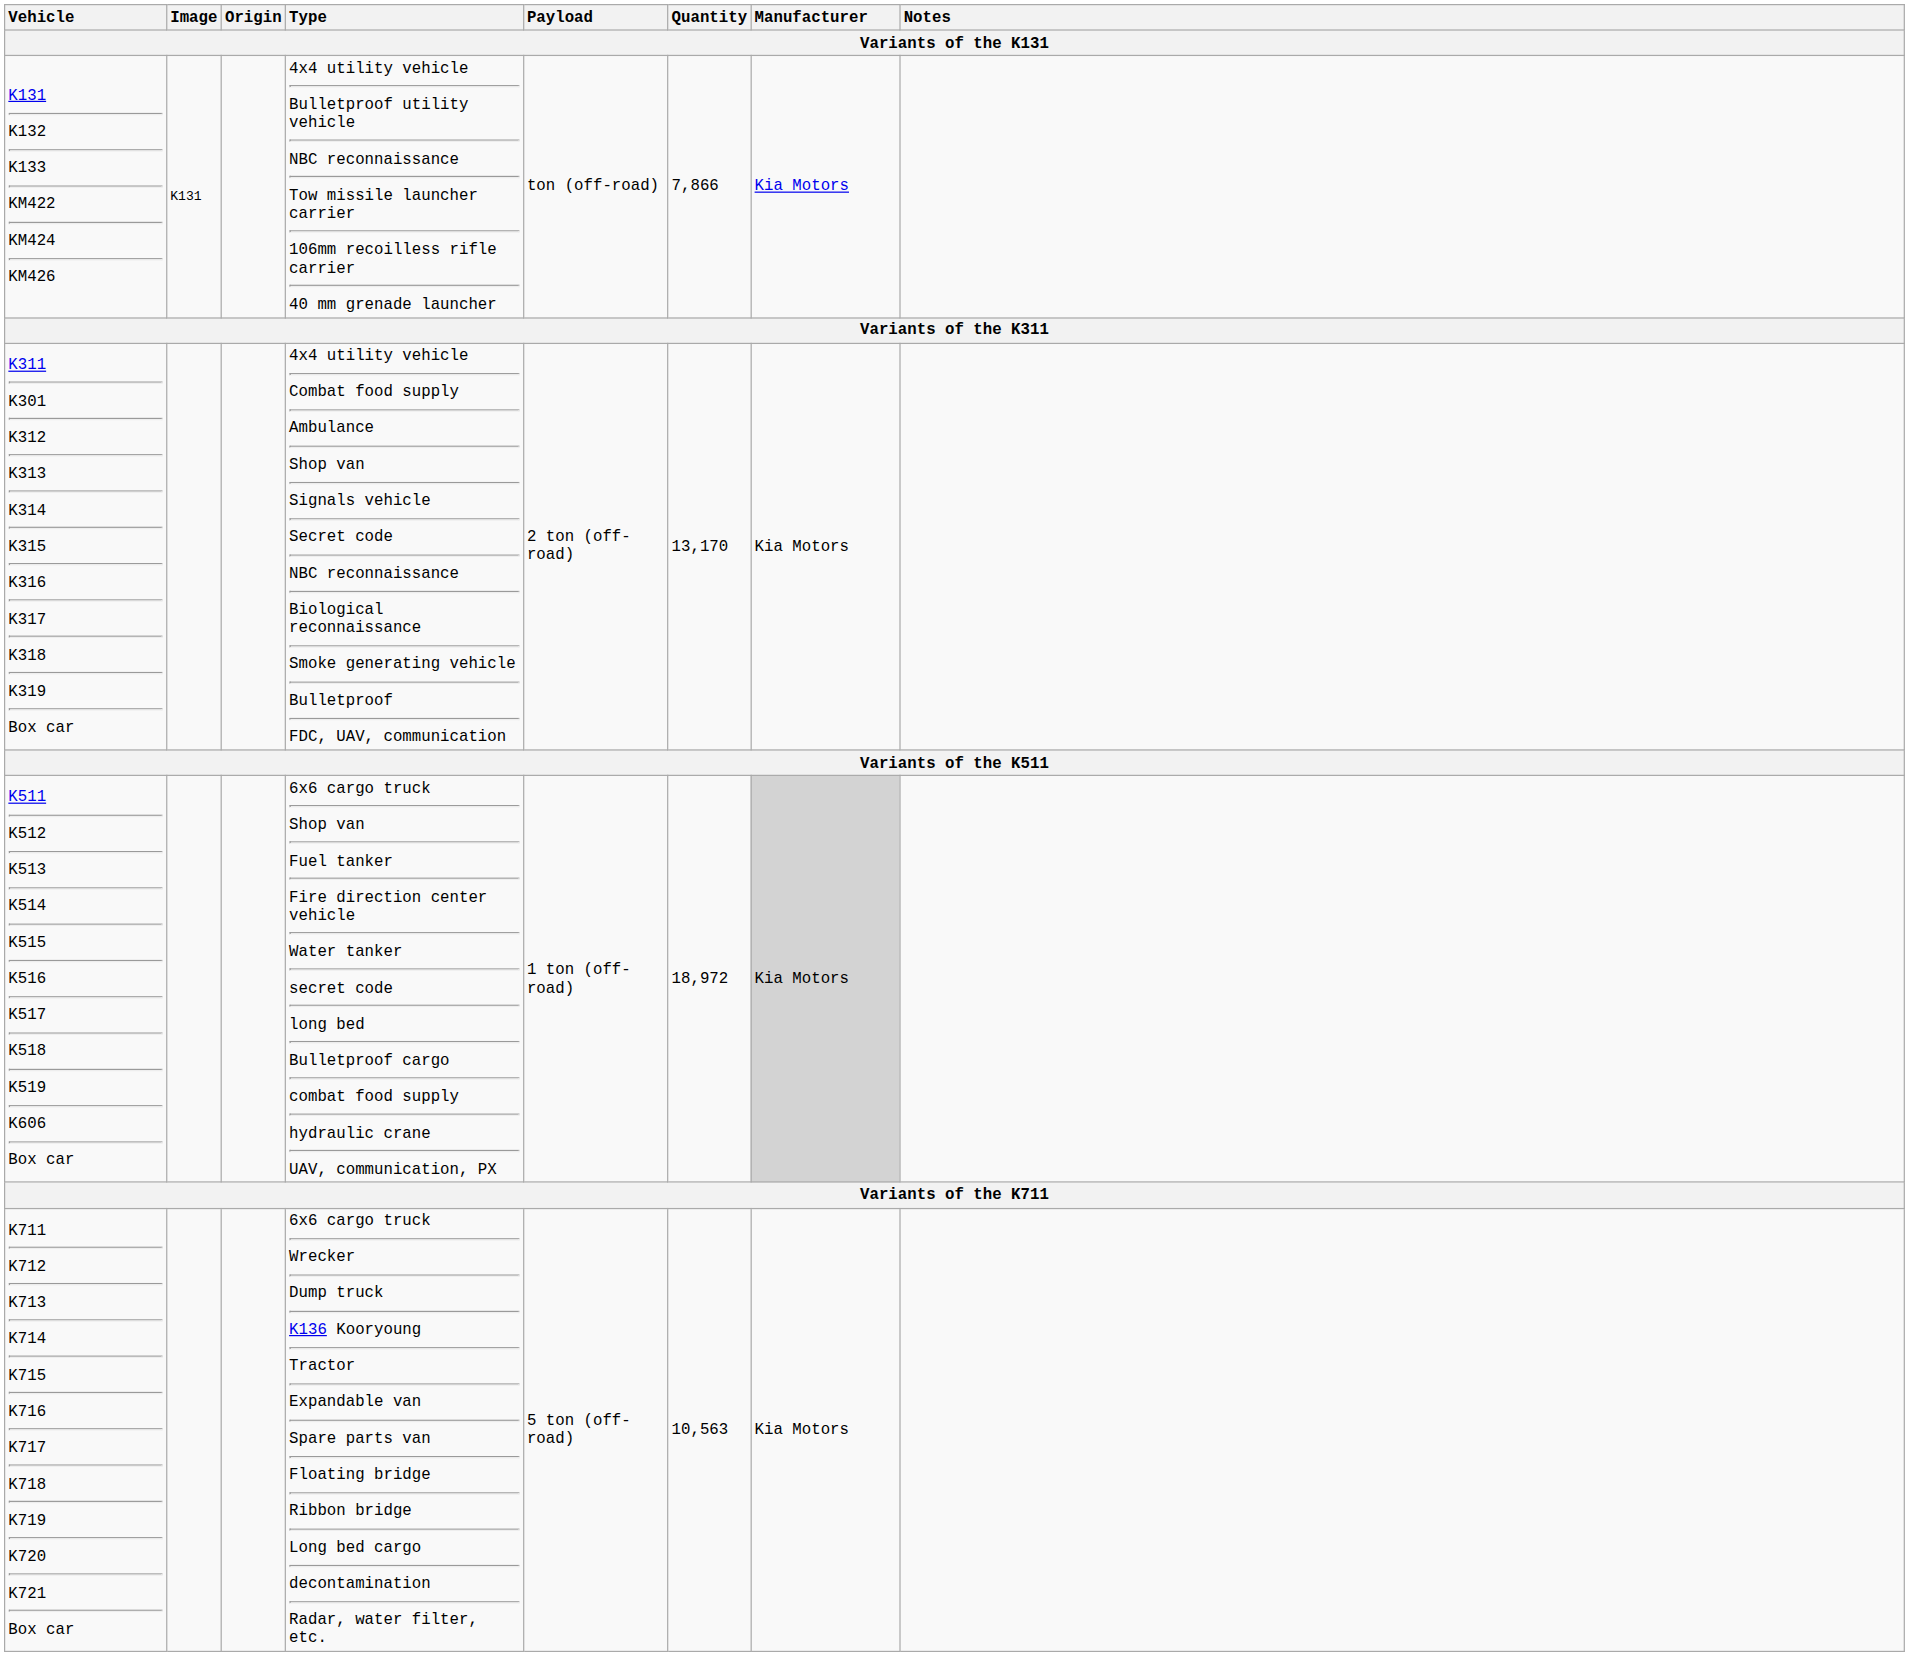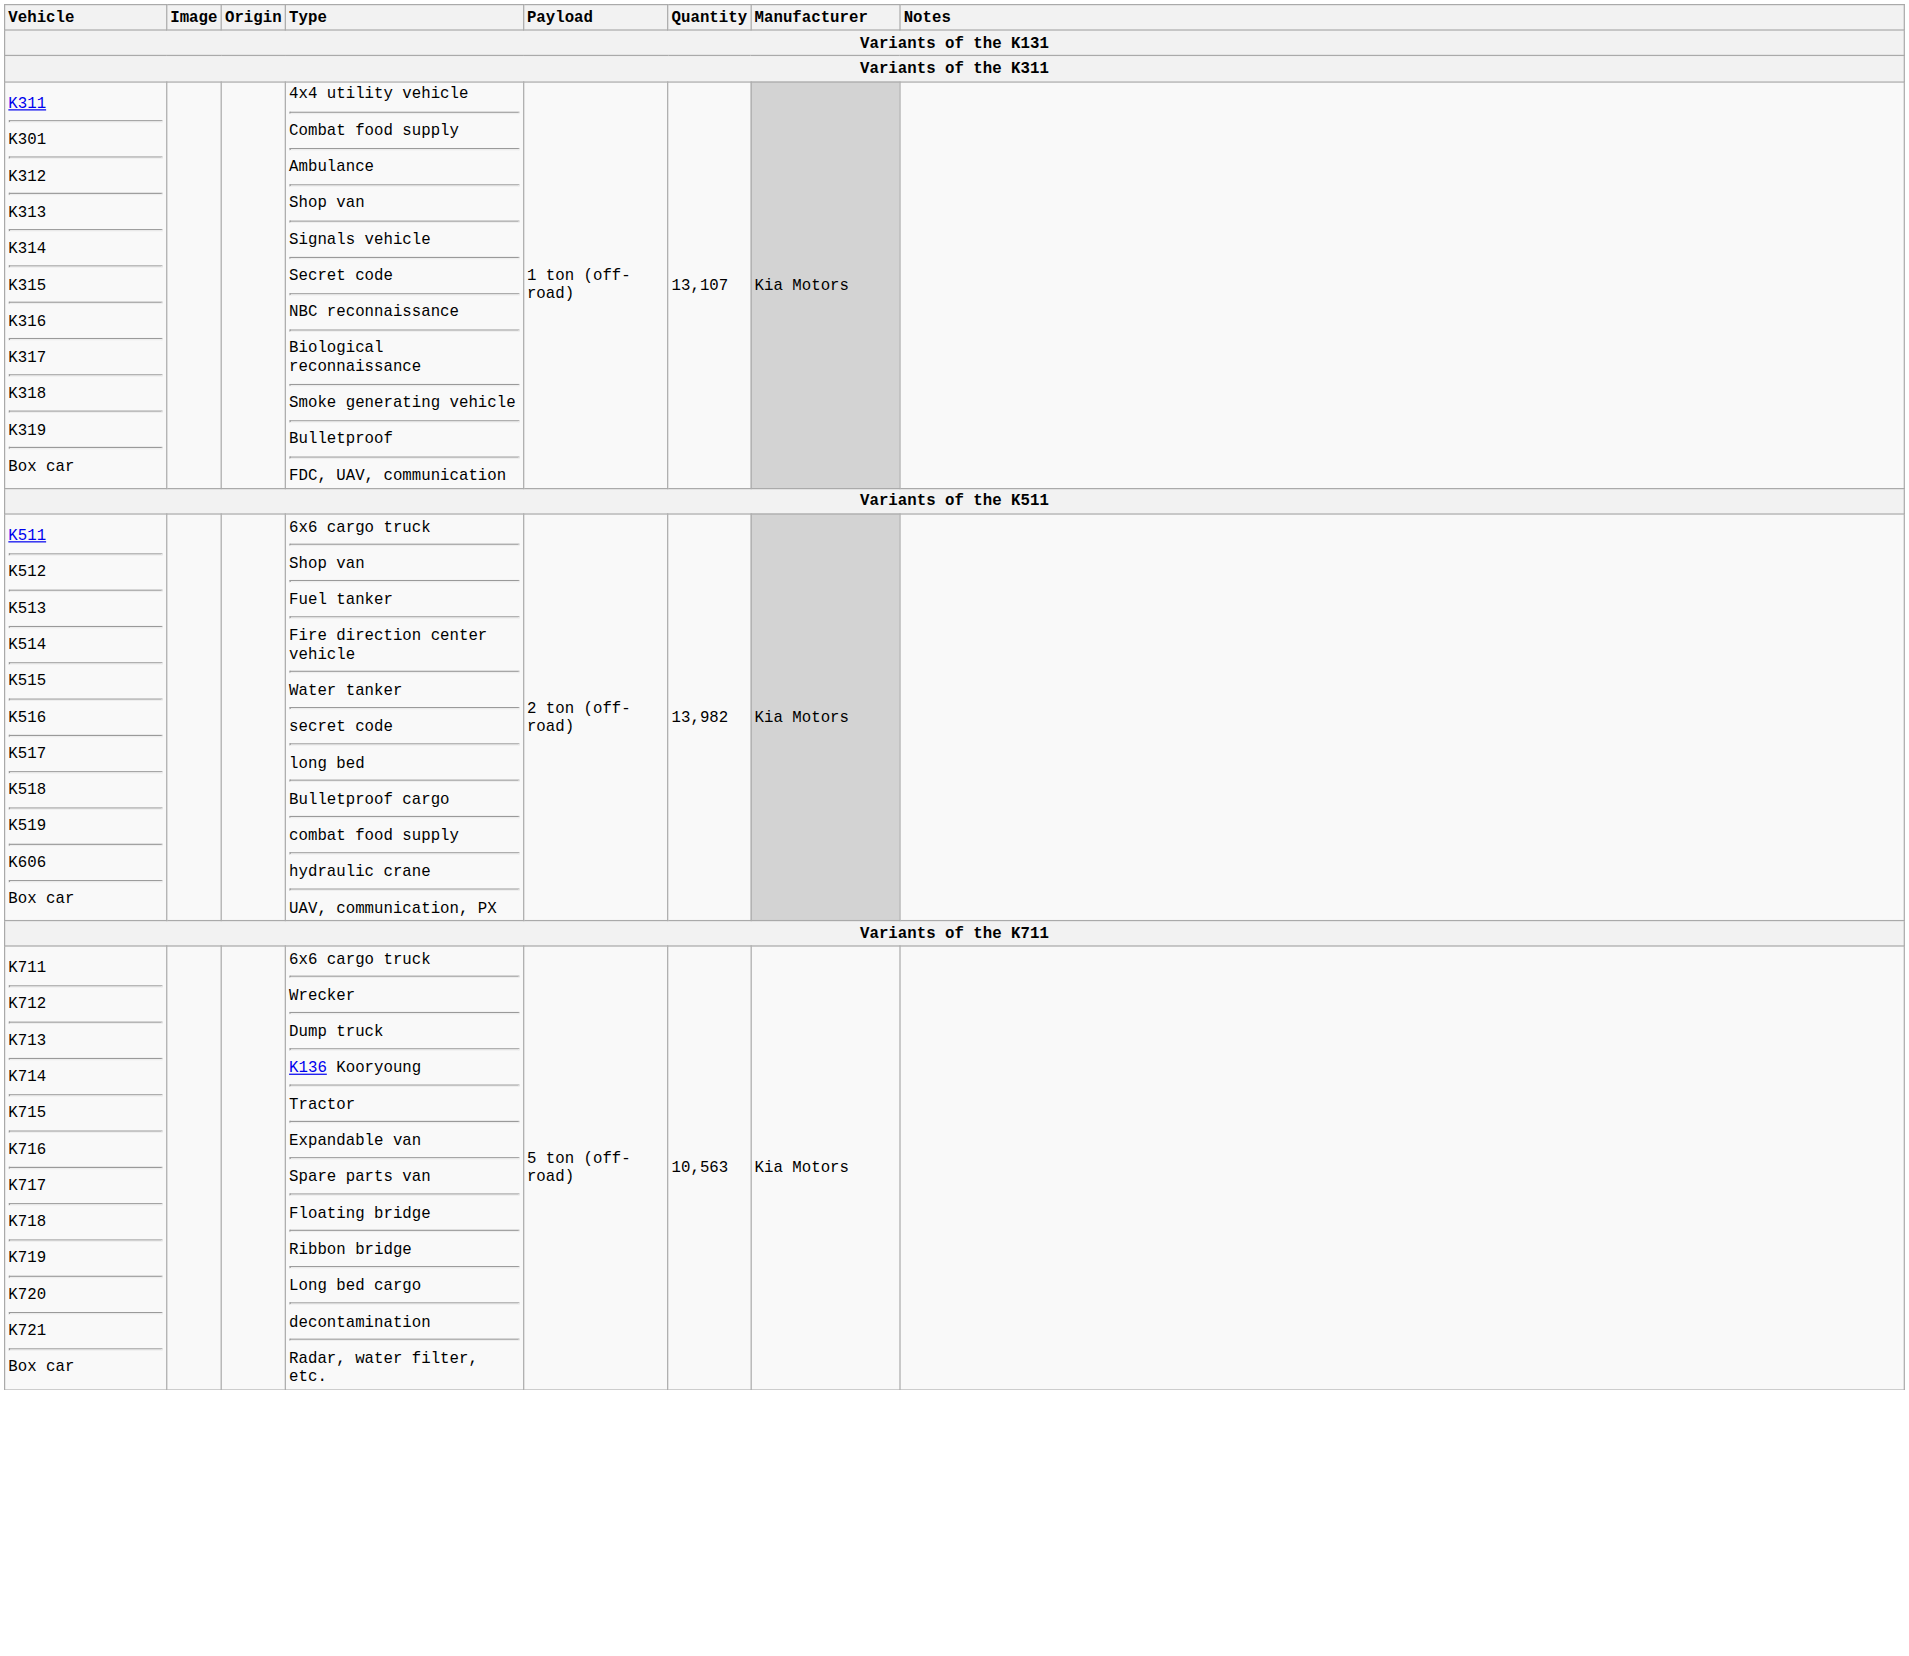- row: (86, 187)
(579, 546) 2 ton (off-road) -> (579, 285) 1 ton (off-road)
(700, 546) 13,170 -> (700, 285) 13,107
(802, 546) no background -> (802, 285) lightgrey background
(579, 979) 1 ton (off-road) -> (579, 717) 2 ton (off-road)
(700, 979) 18,972 -> (700, 717) 13,982
